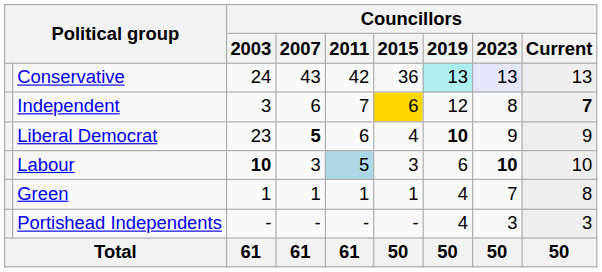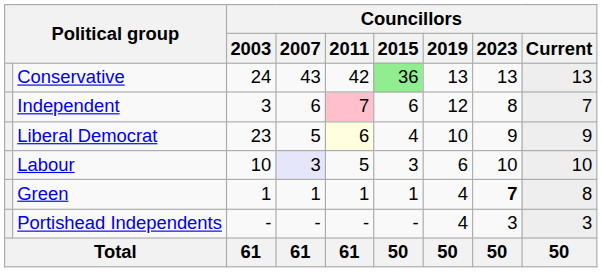(408, 77) no background -> (408, 77) lightgreen background
(458, 77) paleturquoise background -> (458, 77) no background
(507, 77) lavender background -> (507, 77) no background
(364, 106) no background -> (364, 106) pink background
(413, 106) gold background -> (413, 106) no background
(587, 106) bold -> (587, 106) normal
(316, 135) bold -> (316, 135) normal
(364, 135) no background -> (364, 135) lightyellow background
(458, 135) bold -> (458, 135) normal
(261, 164) bold -> (261, 164) normal
(316, 164) no background -> (316, 164) lavender background
(364, 164) lightblue background -> (364, 164) no background
(507, 164) bold -> (507, 164) normal
(512, 194) normal -> (512, 194) bold
